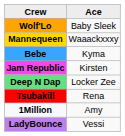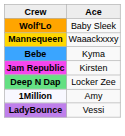- row: (35, 96)
